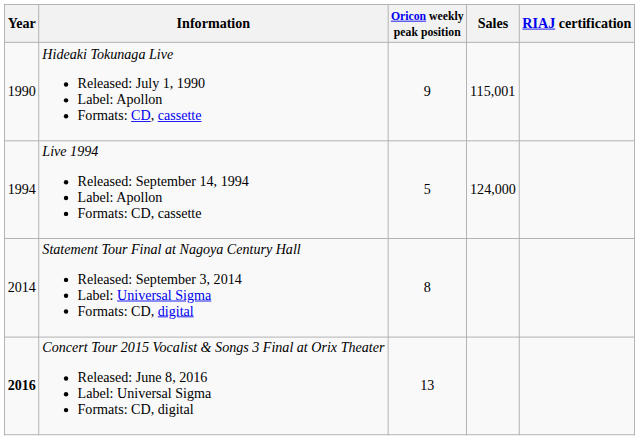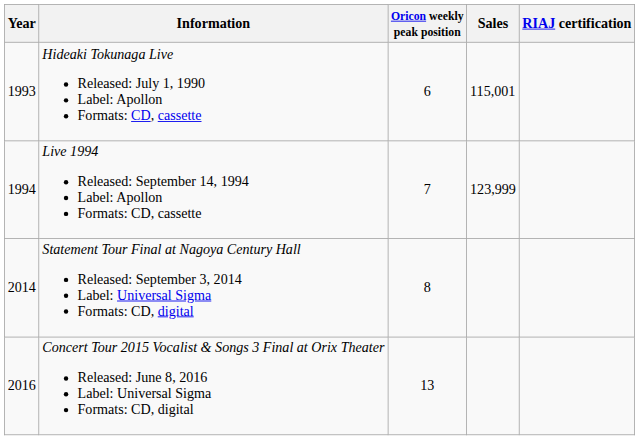(22, 91) 1990 -> (22, 91) 1993
(427, 91) 9 -> (427, 91) 6
(427, 189) 5 -> (427, 189) 7
(493, 189) 124,000 -> (493, 189) 123,999
(22, 385) bold -> (22, 385) normal
